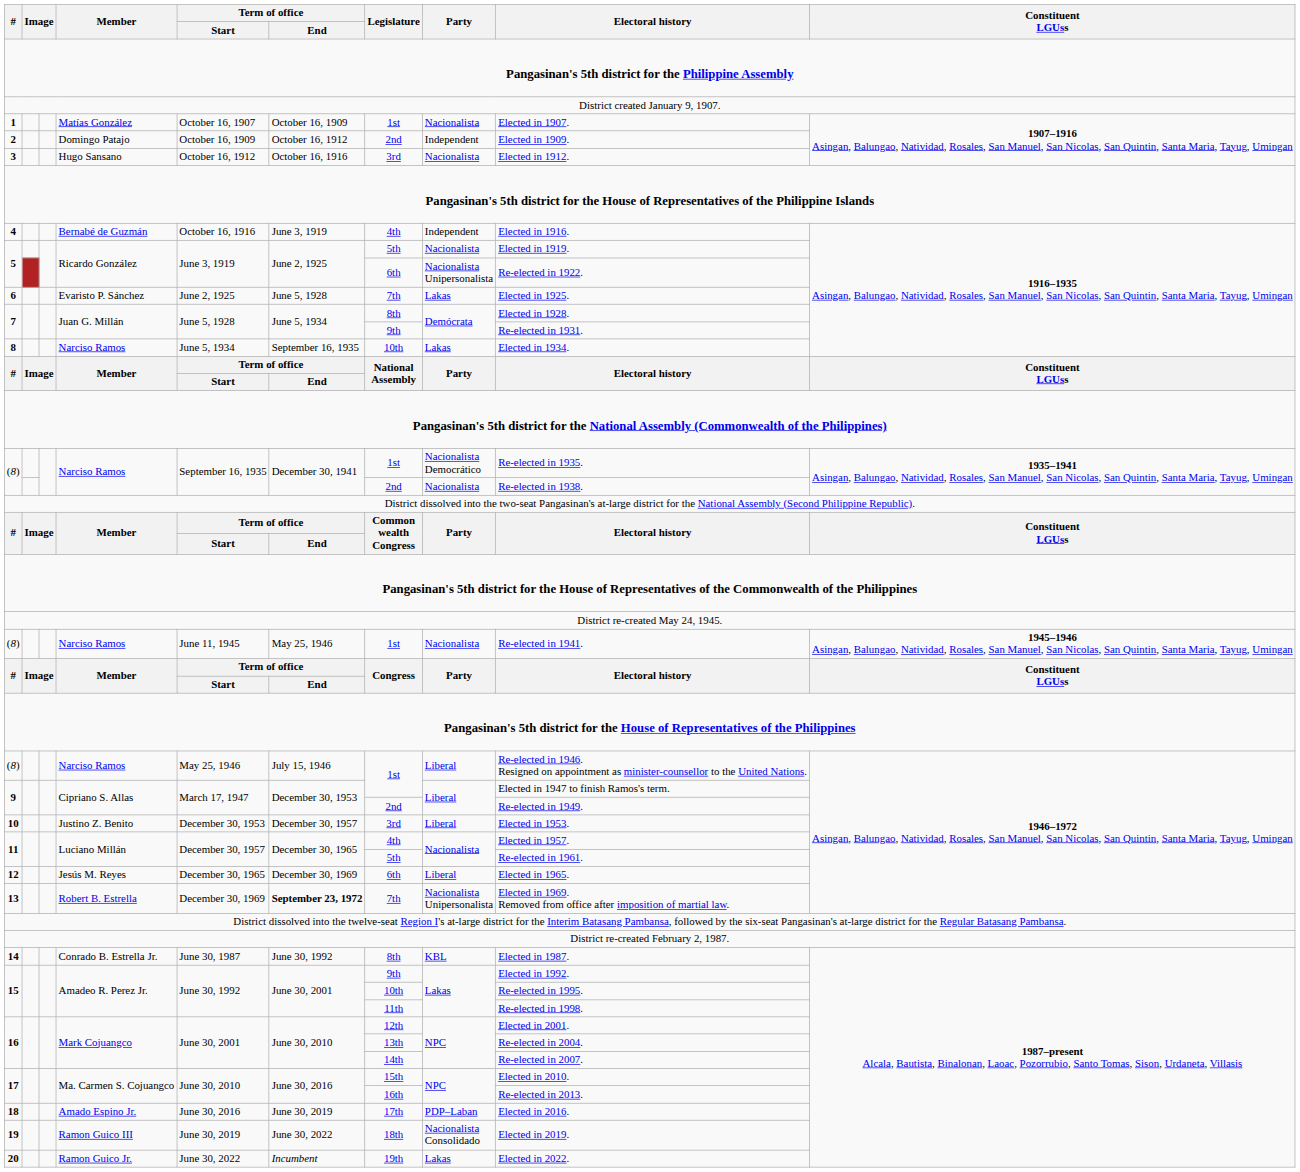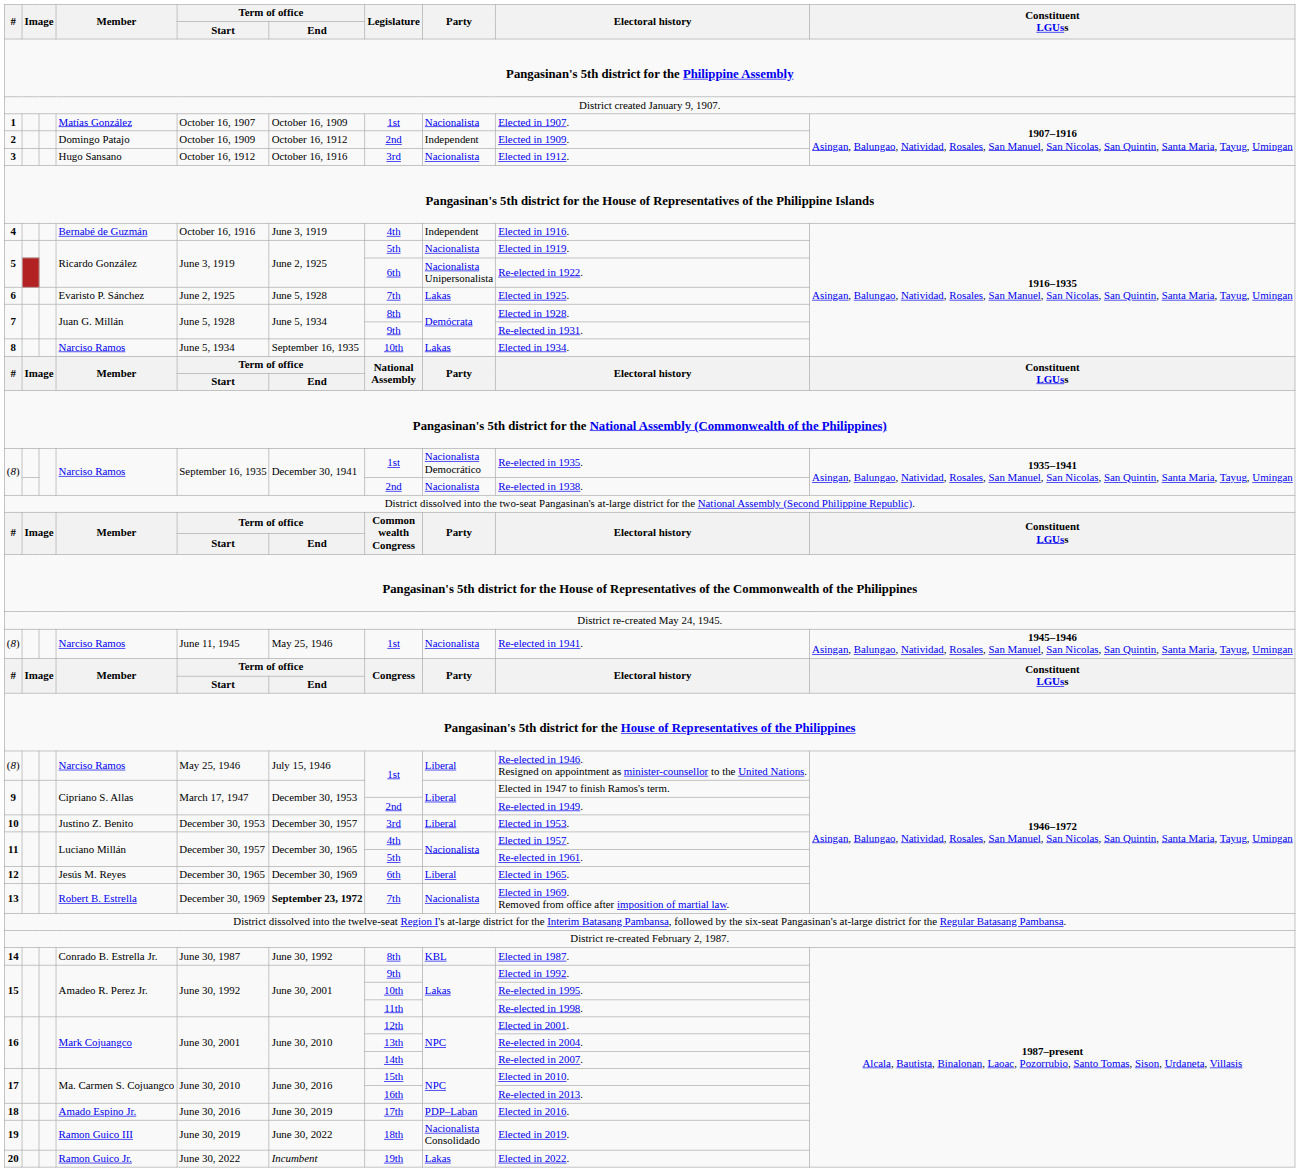(459, 898) Nacionalista Unipersonalista -> (452, 898) Nacionalista
